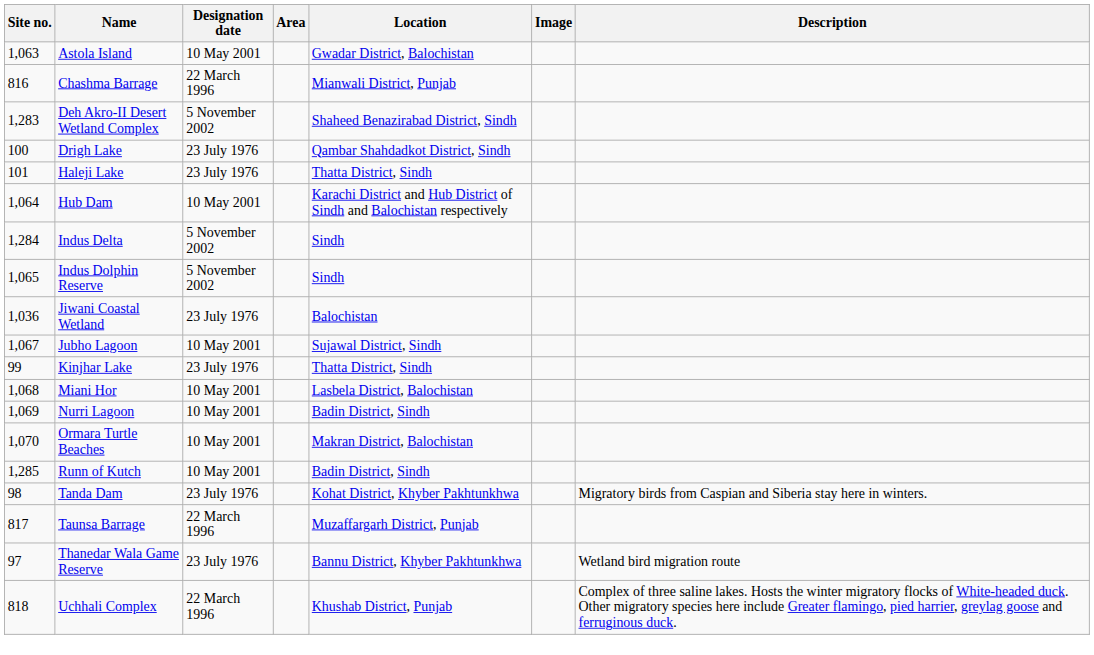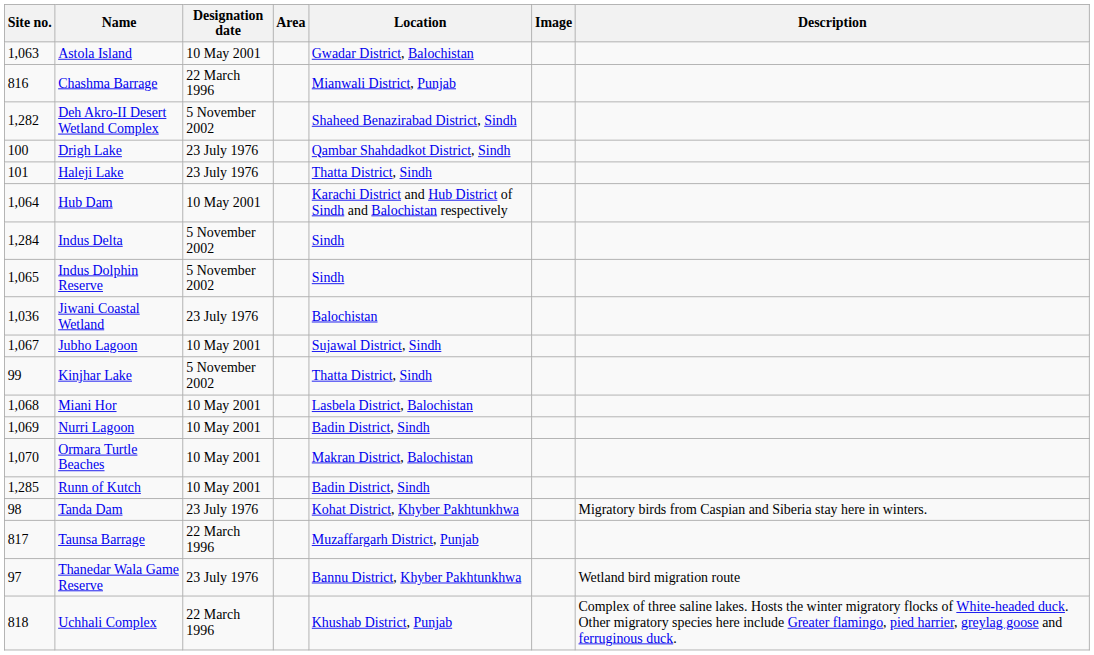(23, 120) 1,283 -> (23, 120) 1,282
(222, 367) 23 July 1976 -> (221, 375) 5 November 2002
